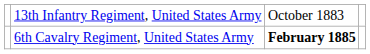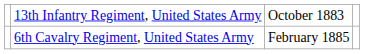(312, 37) bold -> (309, 37) normal
